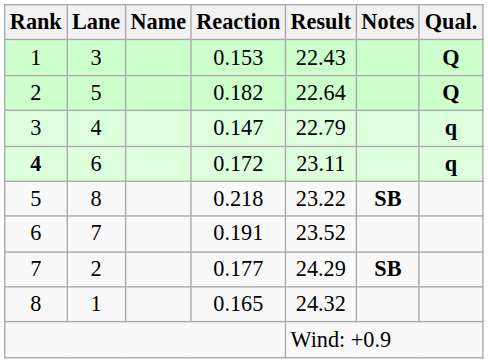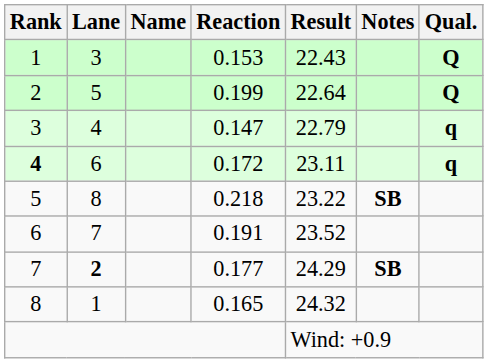(238, 92) 0.182 -> (238, 92) 0.199
(96, 269) normal -> (96, 269) bold
